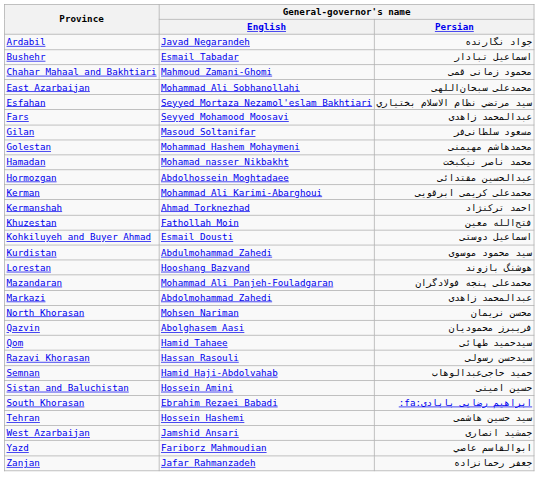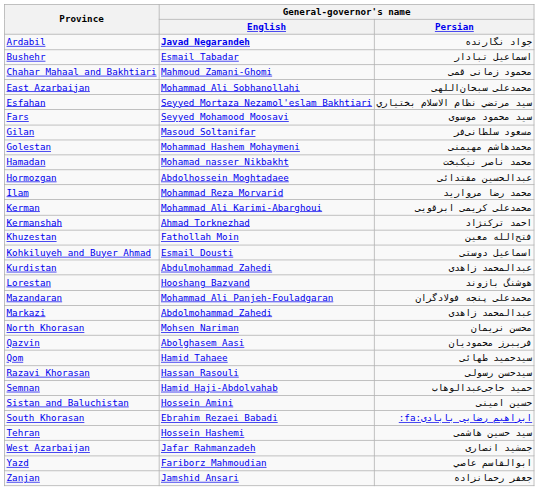(205, 42) normal -> (205, 42) bold
(490, 117) عبدالمحمد زاهدی -> (490, 117) سید محمود موسوی
+ row: (18, 192)
(490, 253) سید محمود موسوی -> (490, 268) عبدالمحمد زاهدی
(200, 433) Jamshid Ansari -> (208, 448) Jafar Rahmanzadeh
(208, 463) Jafar Rahmanzadeh -> (200, 478) Jamshid Ansari
